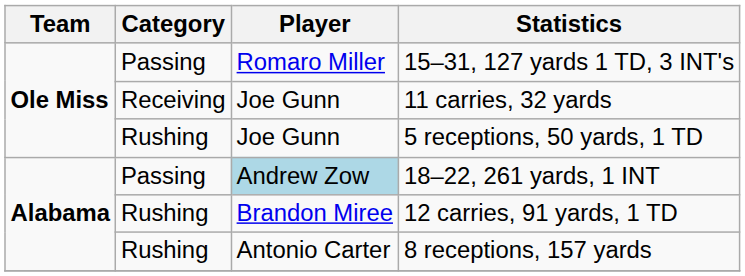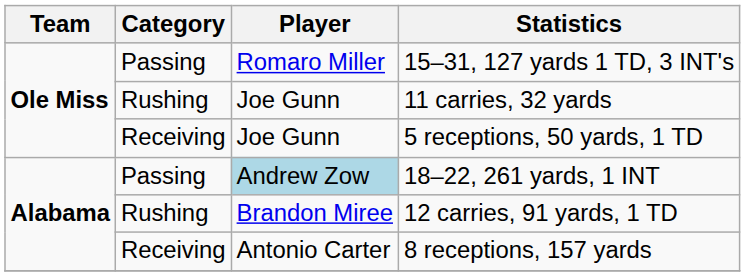(173, 99) Receiving -> (165, 99) Rushing
(165, 137) Rushing -> (173, 137) Receiving
(165, 251) Rushing -> (173, 251) Receiving
